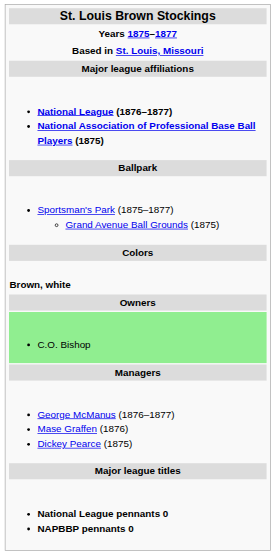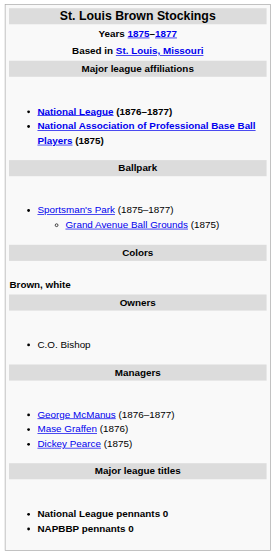(138, 345) lightgreen background -> (138, 345) no background
